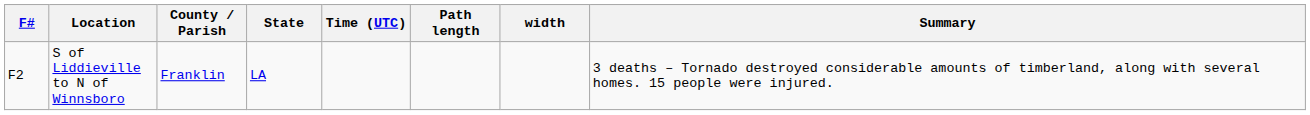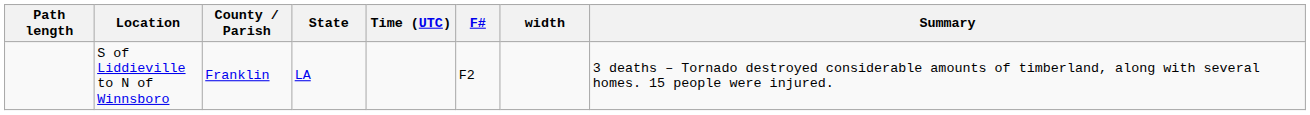columns swapped: (27, 23) <-> (455, 23)
